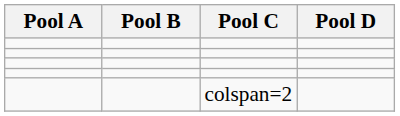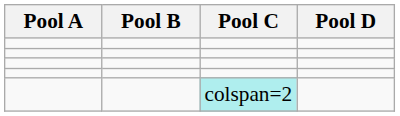(248, 94) no background -> (248, 94) paleturquoise background
